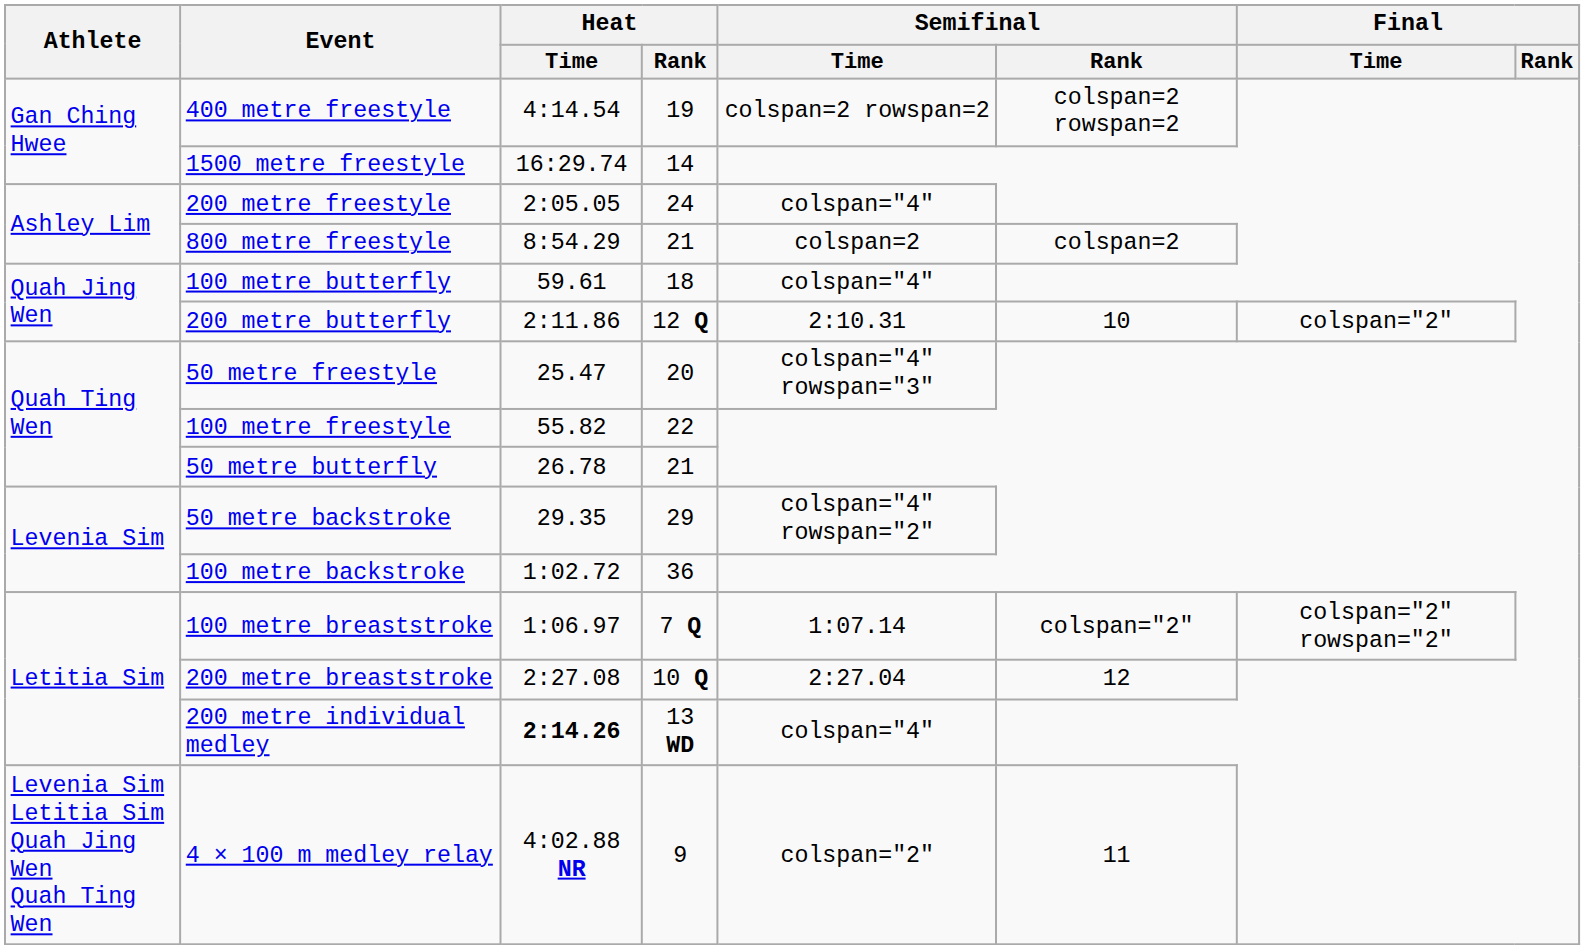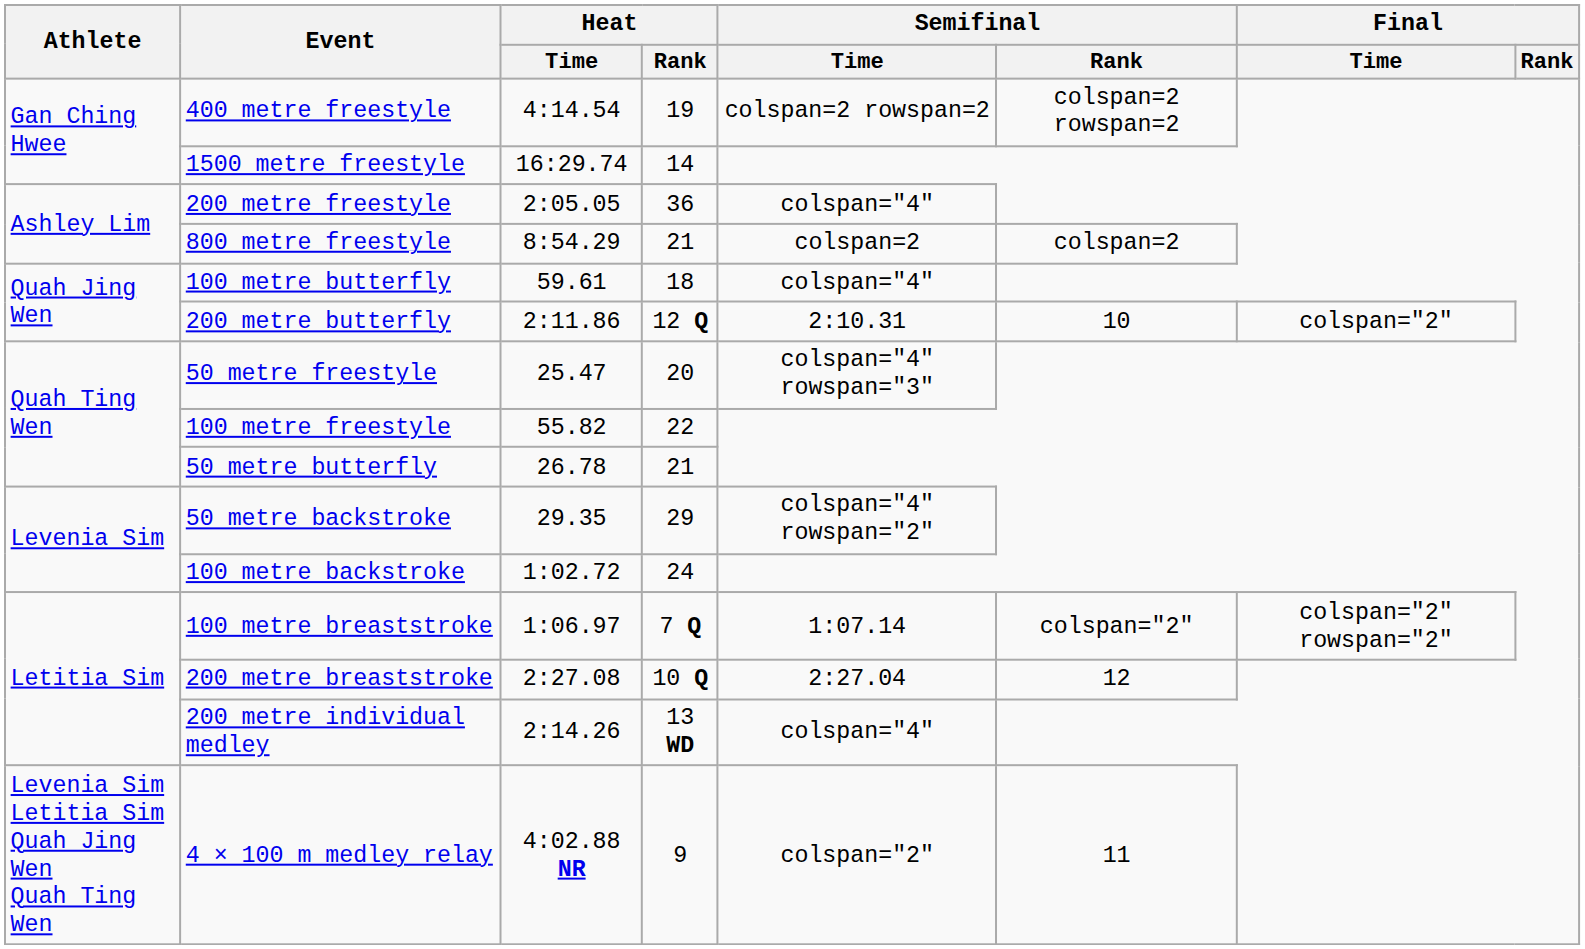(680, 204) 24 -> (680, 204) 36
(680, 573) 36 -> (680, 573) 24
(572, 732) bold -> (572, 732) normal
